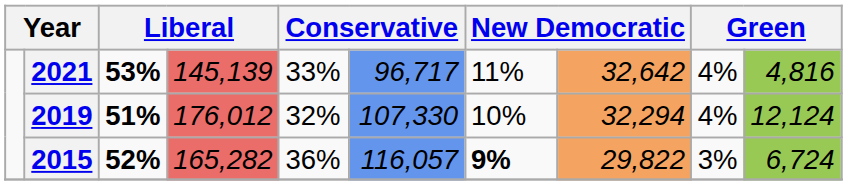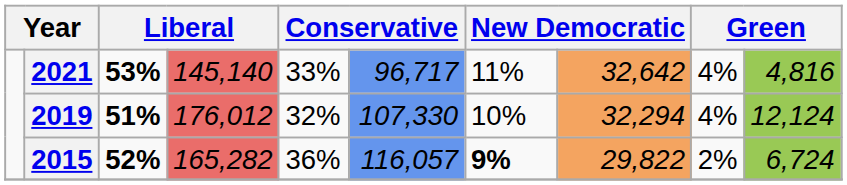(223, 72) 145,139 -> (223, 72) 145,140
(718, 159) 3% -> (718, 159) 2%
